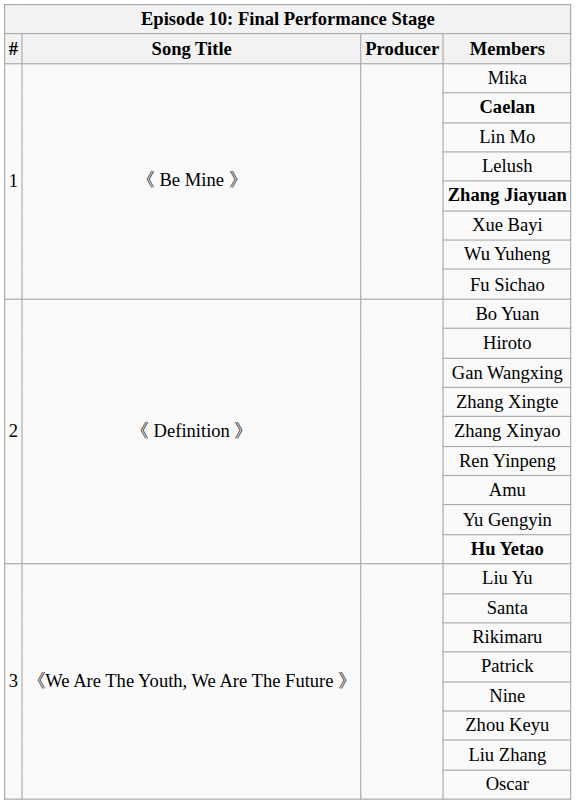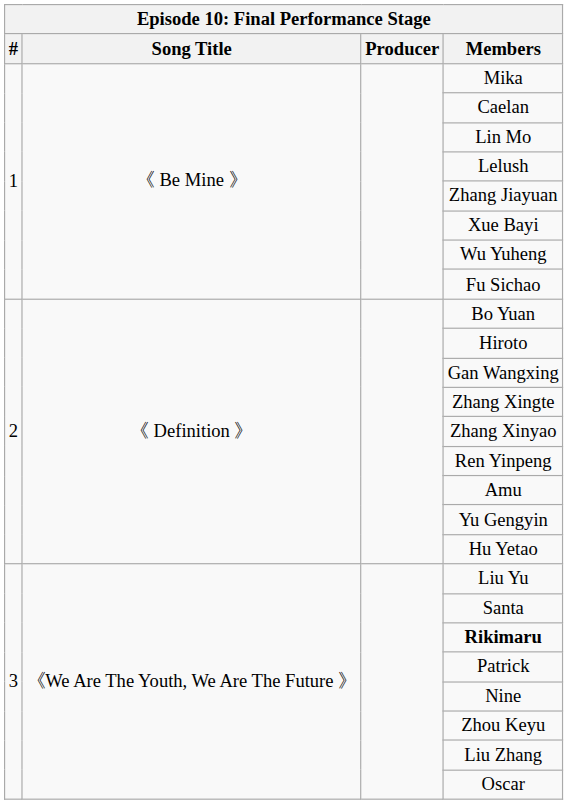(507, 107) bold -> (503, 107) normal
(507, 195) bold -> (503, 195) normal
(507, 549) bold -> (503, 549) normal
(507, 637) normal -> (503, 637) bold
